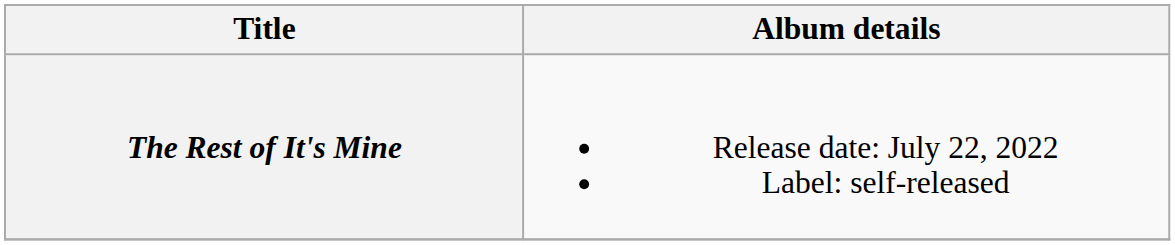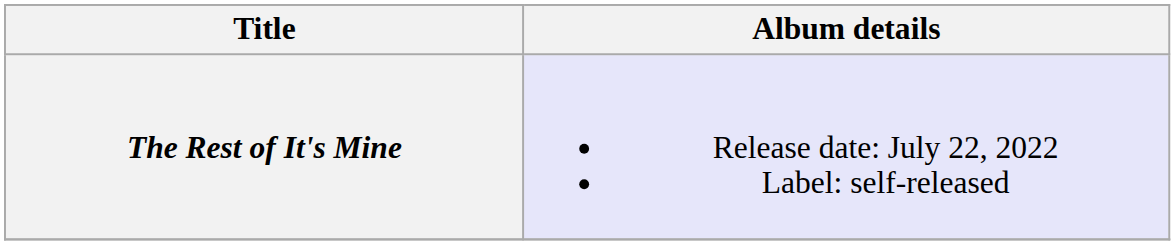(846, 165) no background -> (846, 165) lavender background
